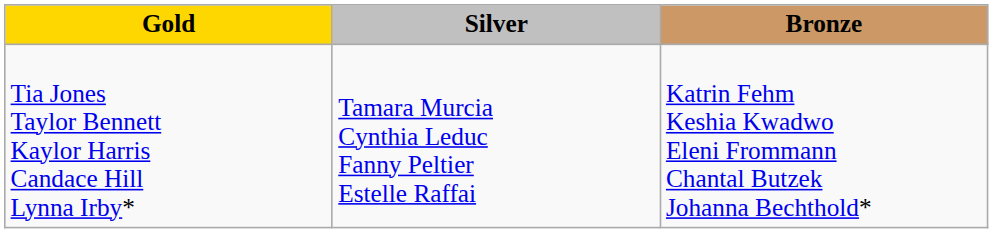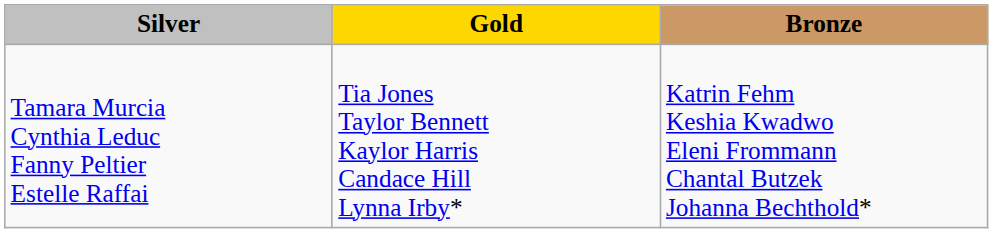columns swapped: (169, 24) <-> (496, 24)
